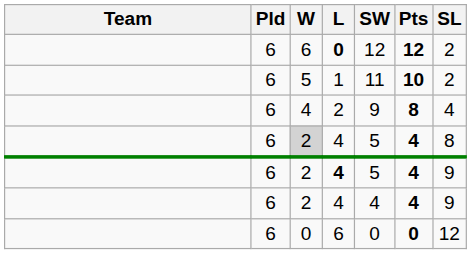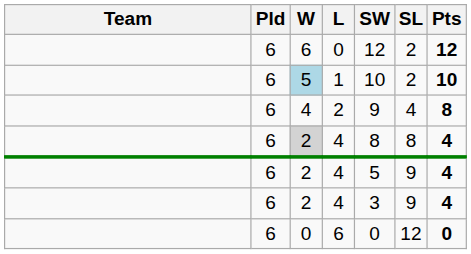columns swapped: (449, 19) <-> (414, 19)
(339, 49) bold -> (339, 49) normal
(306, 79) no background -> (306, 79) lightblue background
(375, 79) 11 -> (375, 79) 10
(375, 140) 5 -> (375, 140) 8
(339, 172) bold -> (339, 172) normal
(375, 203) 4 -> (375, 203) 3
